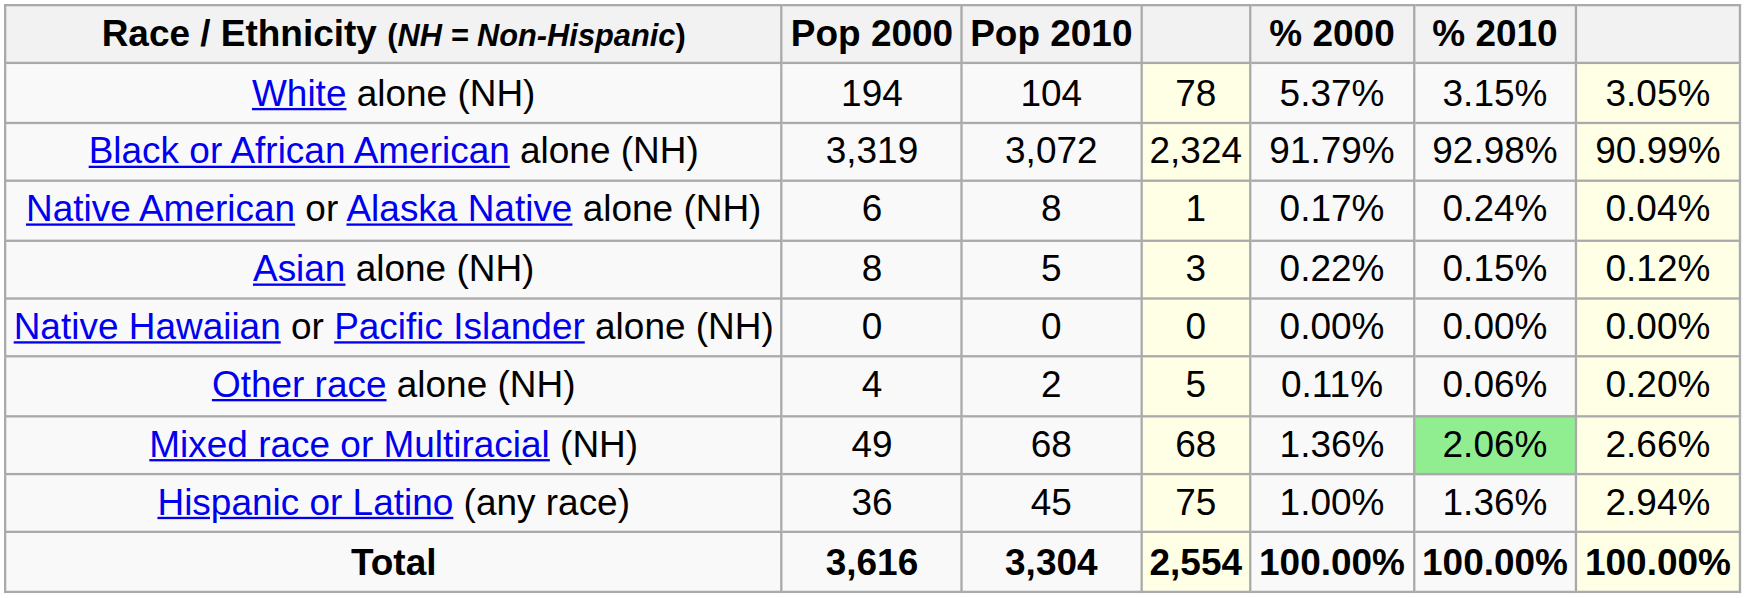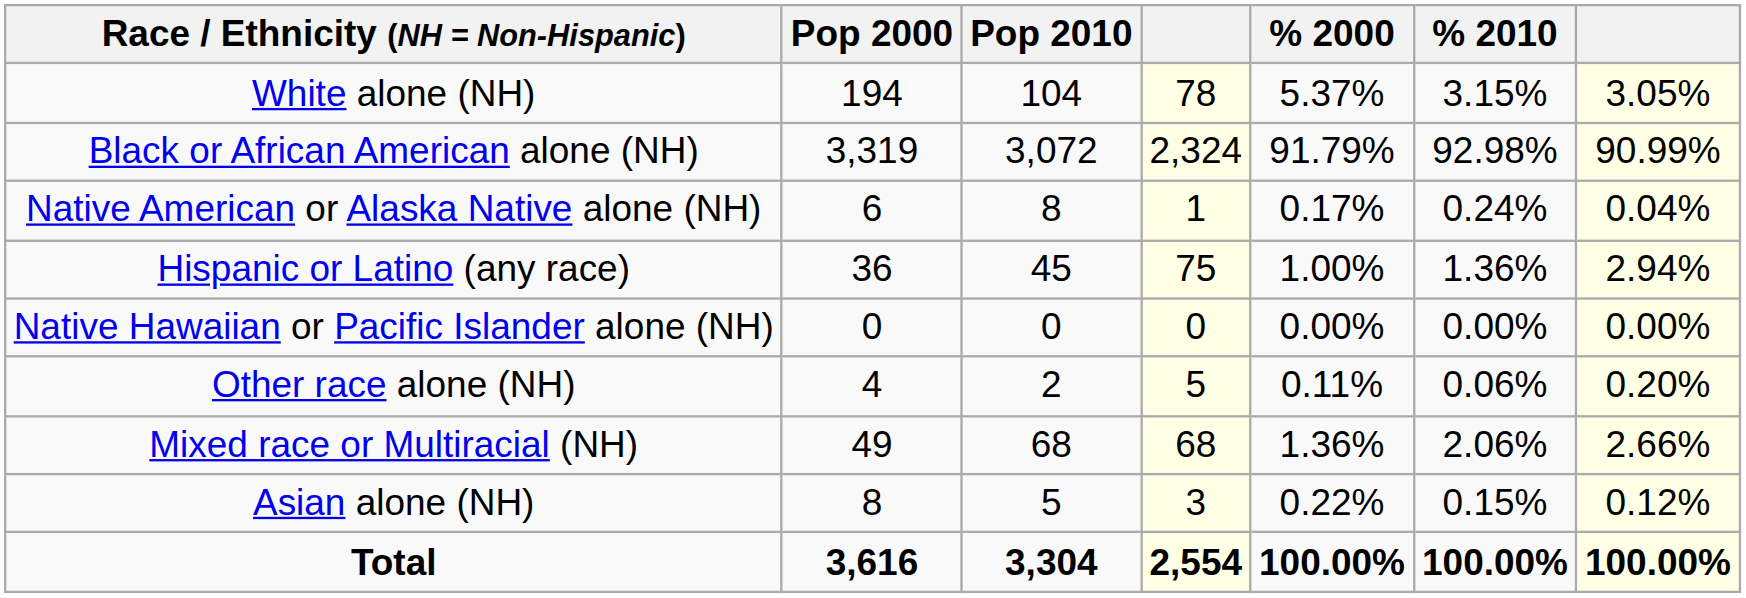rows swapped: (394, 268) <-> (394, 502)
(1495, 444) lightgreen background -> (1495, 444) no background
